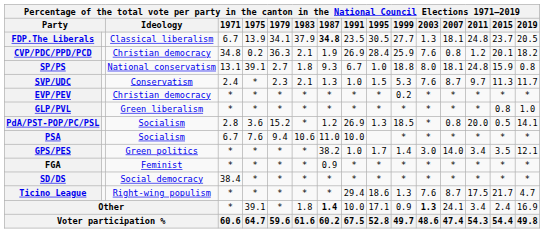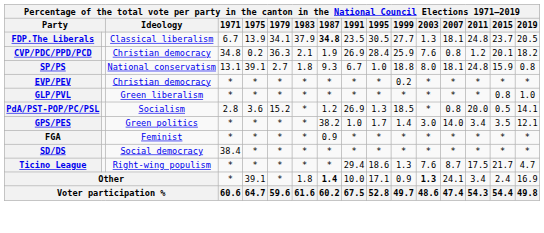- row: (53, 81)
- row: (53, 137)
